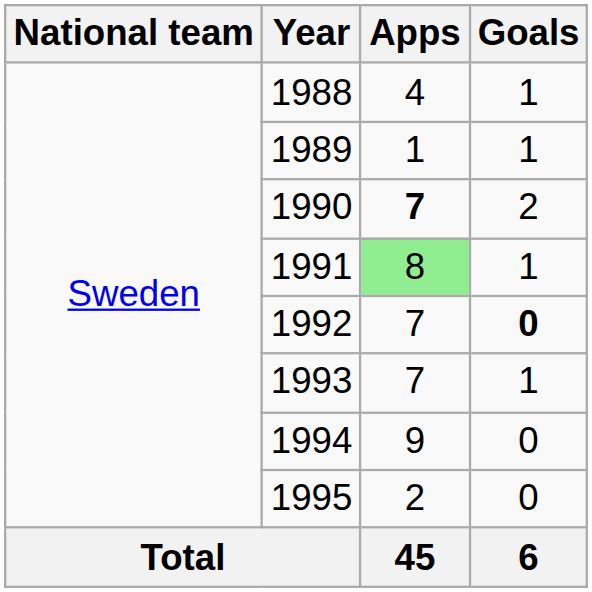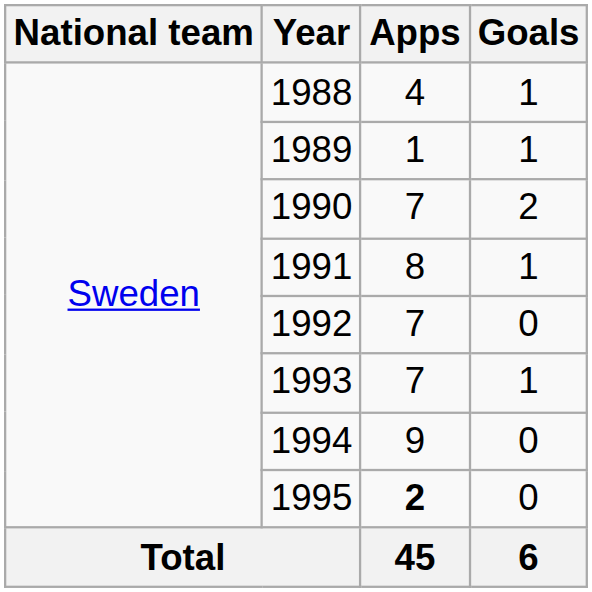(415, 207) bold -> (415, 207) normal
(415, 265) lightgreen background -> (415, 265) no background
(529, 324) bold -> (529, 324) normal
(415, 498) normal -> (415, 498) bold
